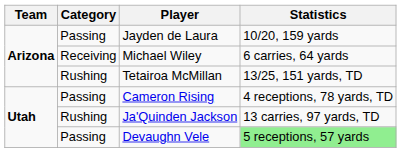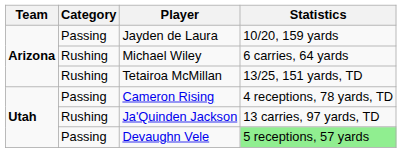(88, 56) Receiving -> (84, 56) Rushing
